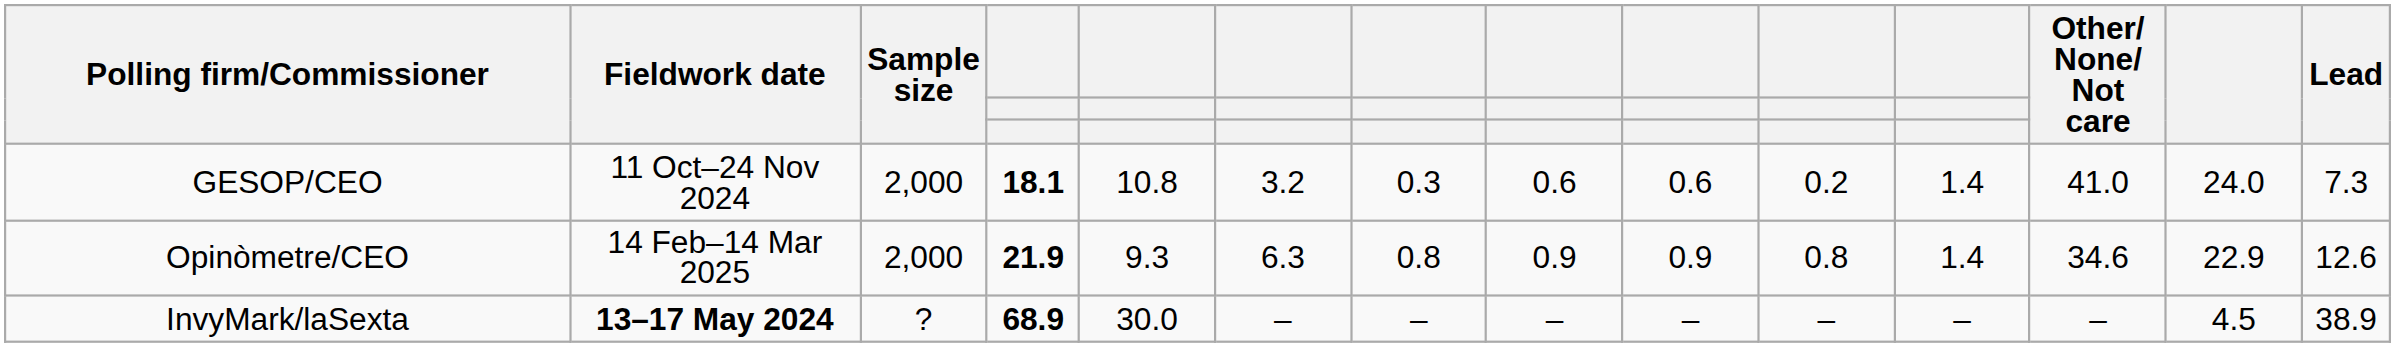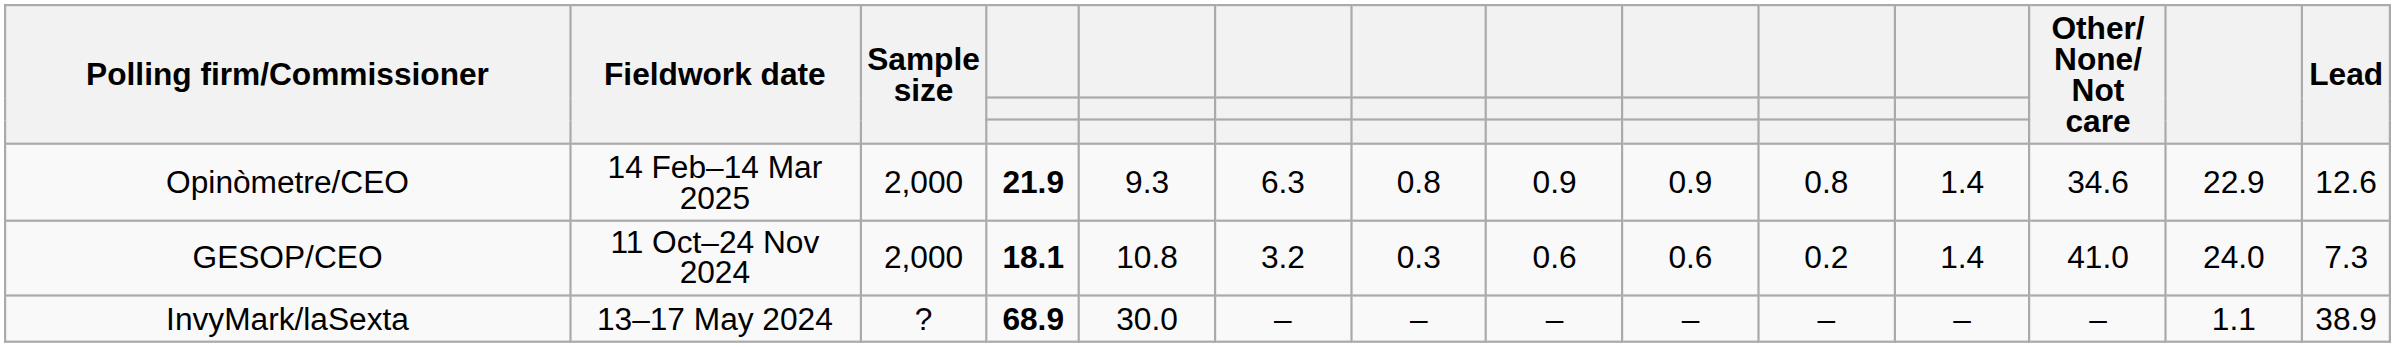rows swapped: (288, 258) <-> (288, 182)
(715, 319) bold -> (715, 319) normal
(2234, 319) 4.5 -> (2234, 319) 1.1
